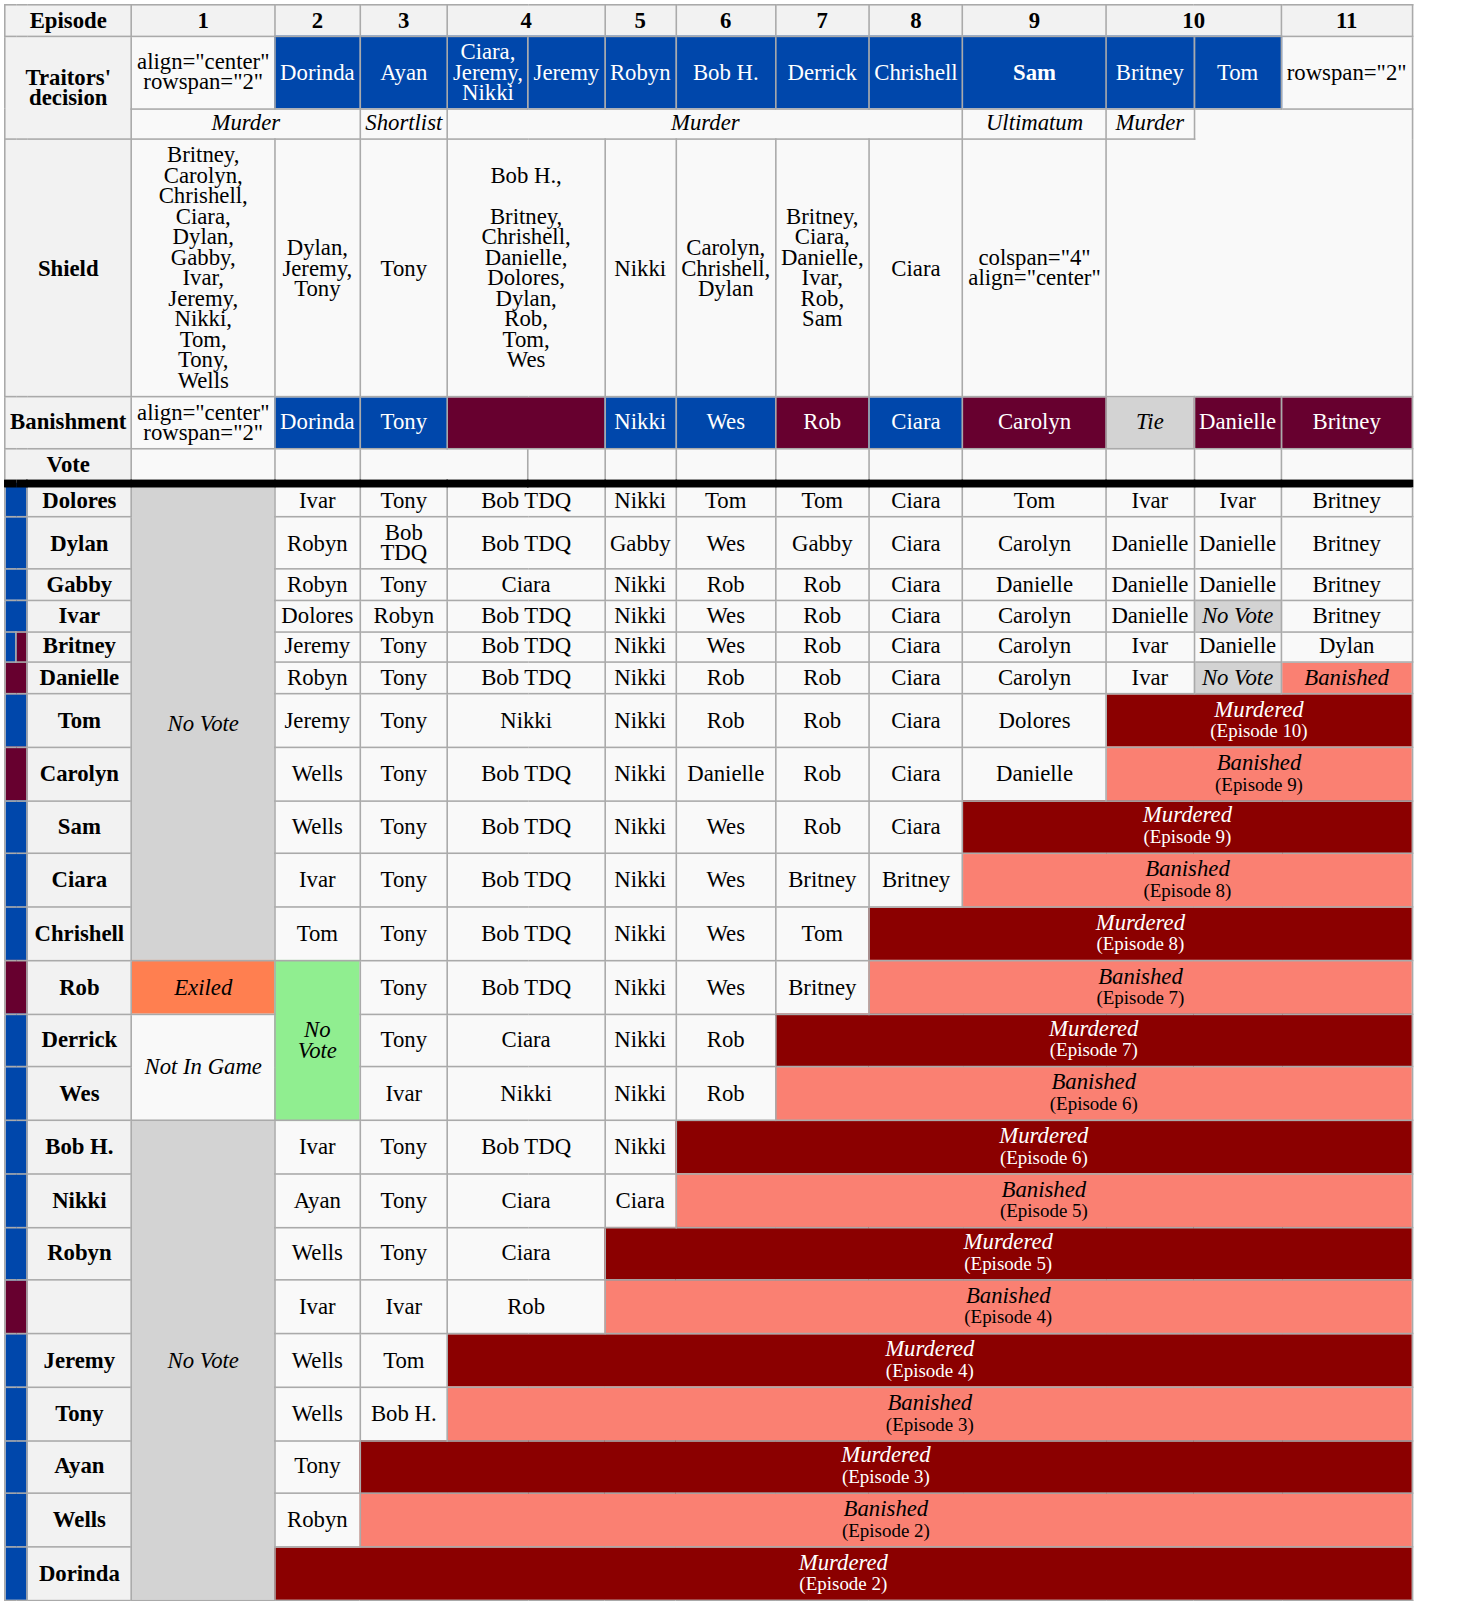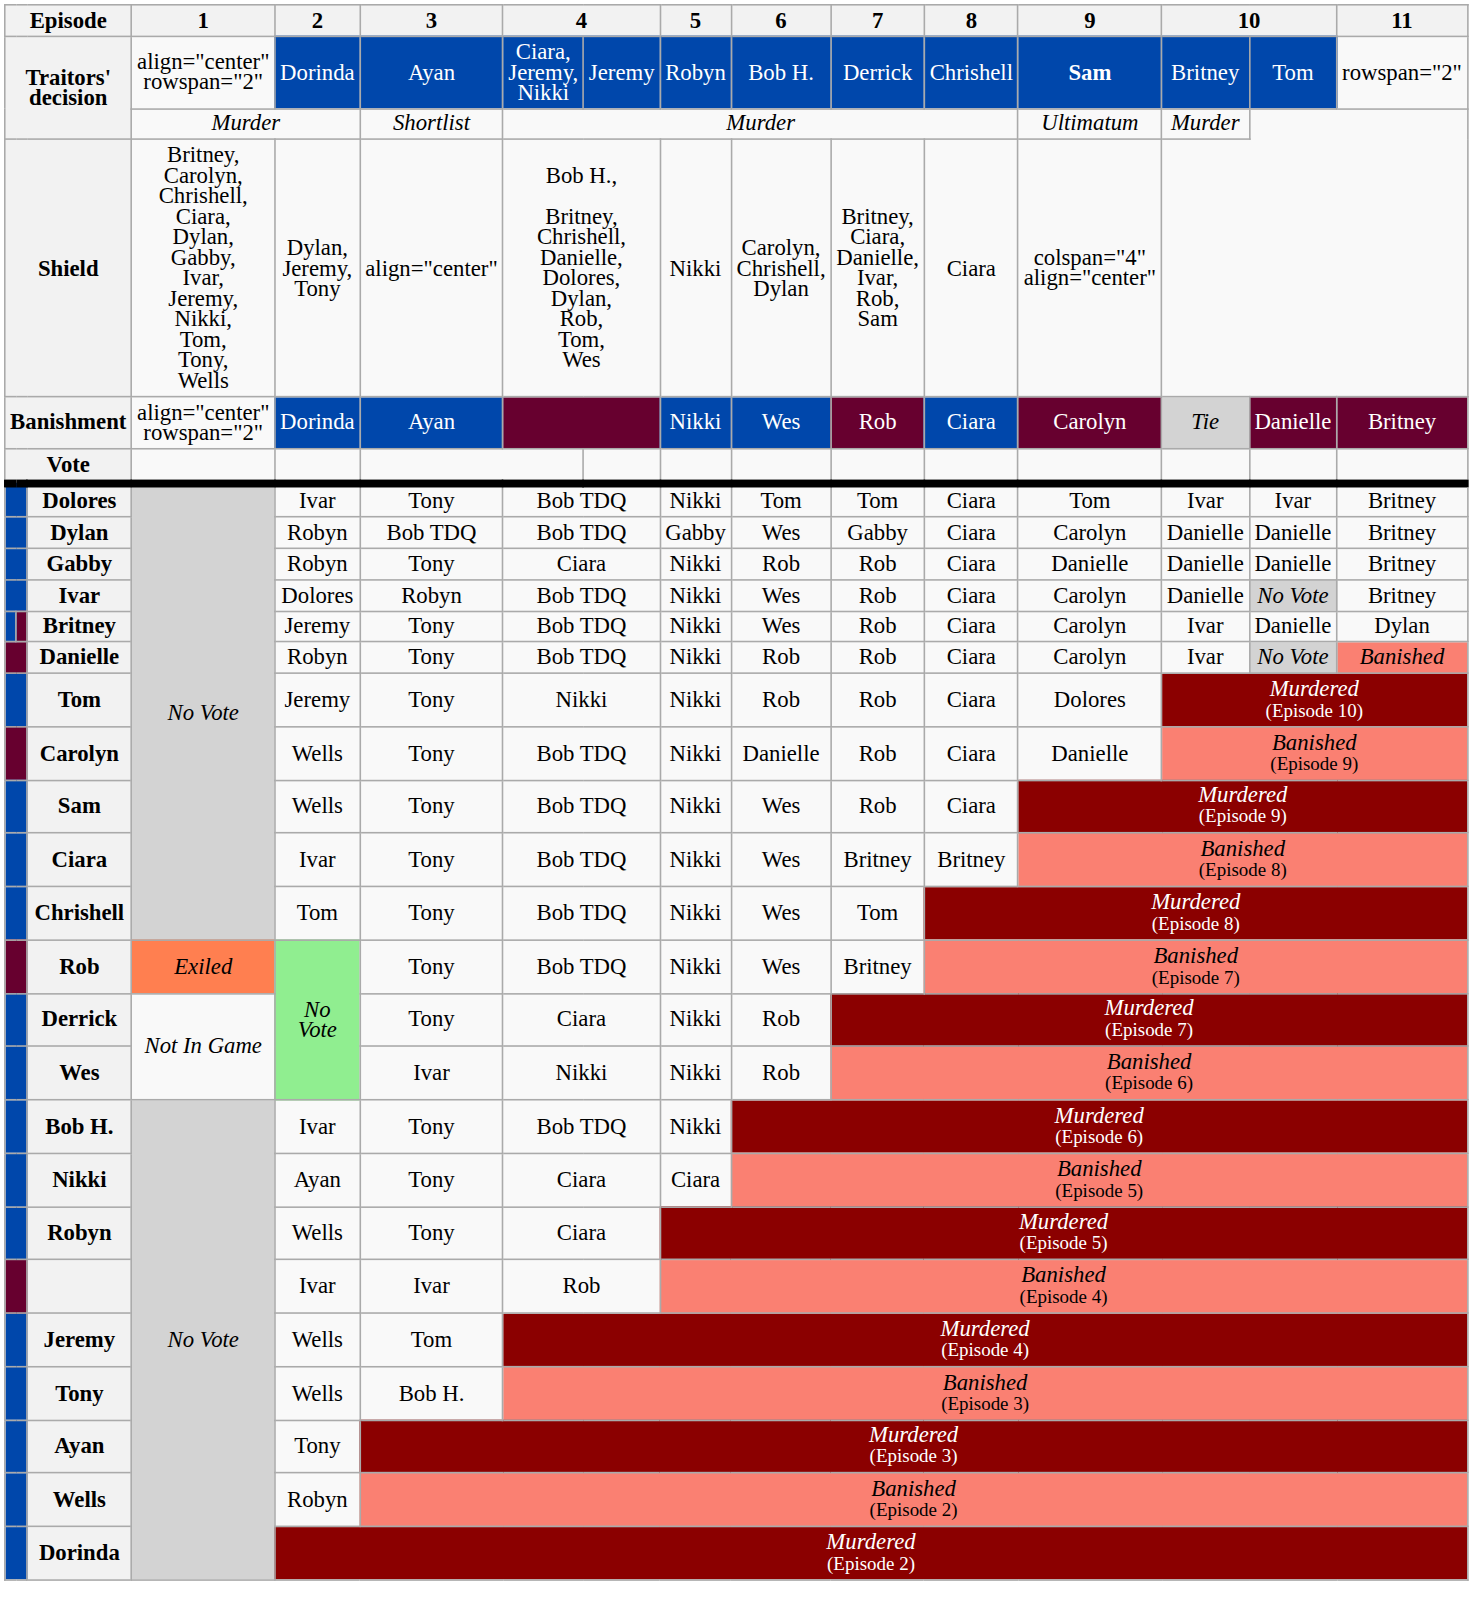(404, 268) Tony -> (431, 268) align="center"
(404, 422) Tony -> (431, 422) Ayan
